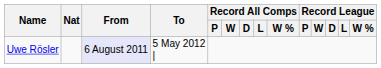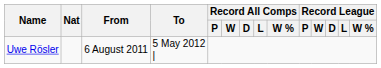(116, 50) lavender background -> (116, 50) no background
